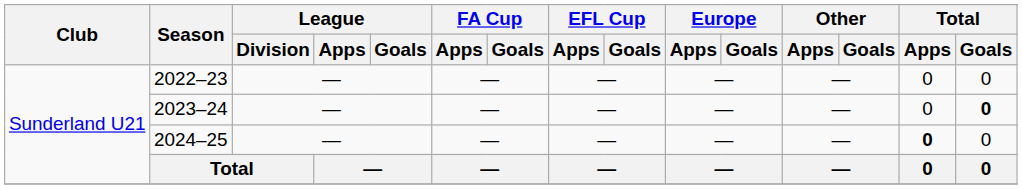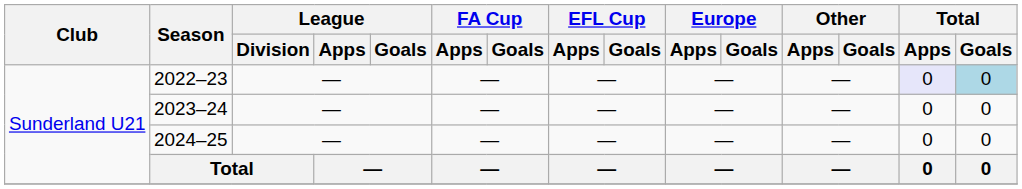(927, 79) no background -> (927, 79) lavender background
(986, 79) no background -> (986, 79) lightblue background
(986, 109) bold -> (986, 109) normal
(927, 139) bold -> (927, 139) normal
